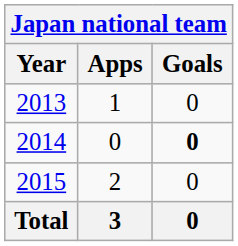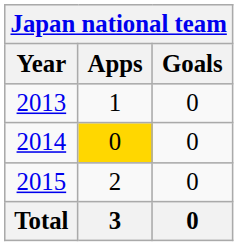(115, 142) no background -> (115, 142) gold background
(192, 142) bold -> (192, 142) normal
